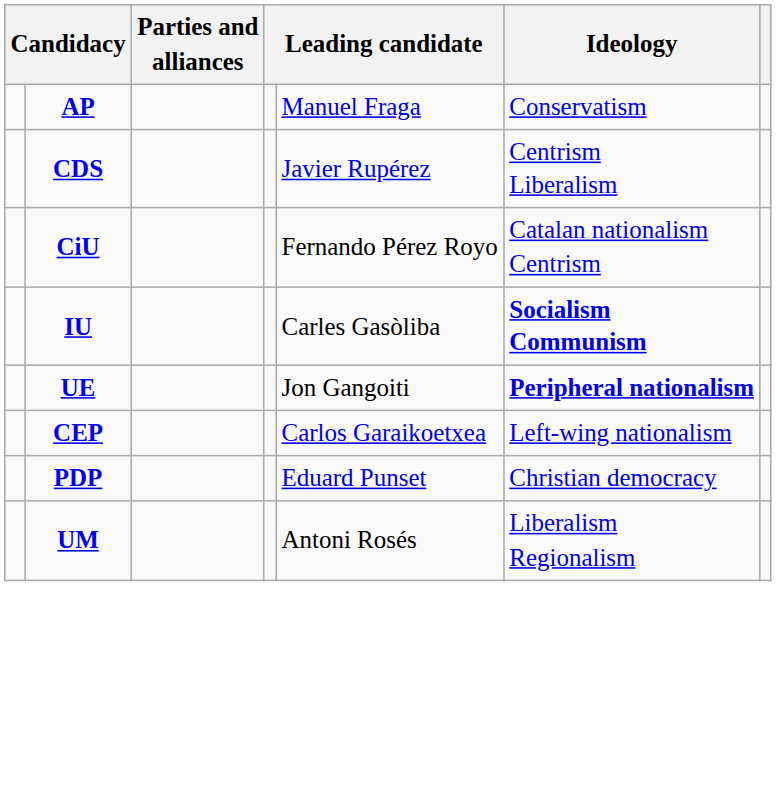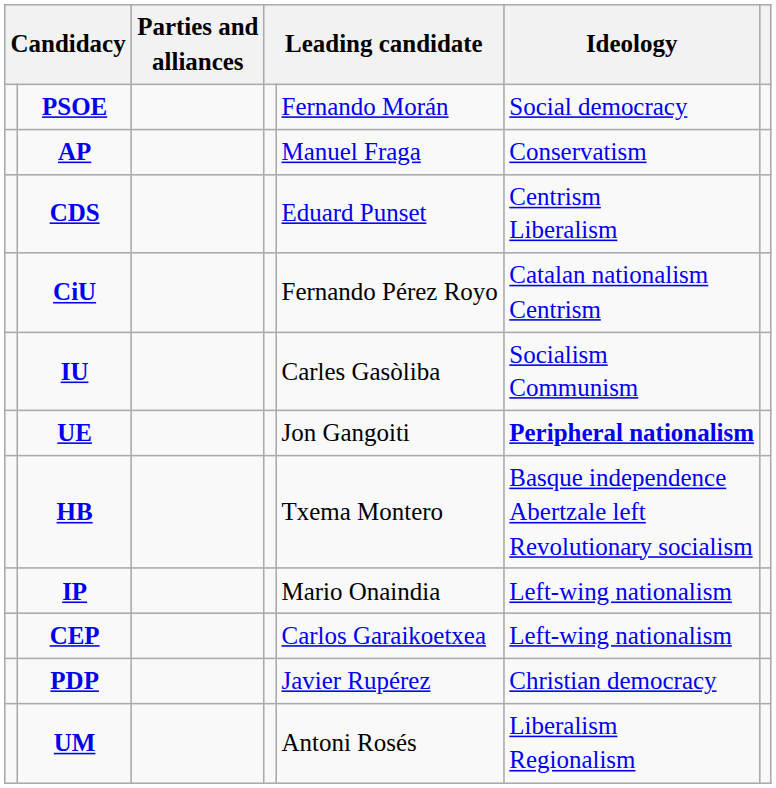+ row: (75, 106)
(356, 168) Javier Rupérez -> (354, 213) Eduard Punset
(578, 326) bold -> (574, 371) normal
+ row: (75, 512)
+ row: (75, 591)
(354, 478) Eduard Punset -> (356, 681) Javier Rupérez
